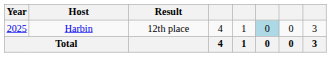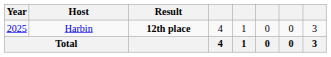(168, 28) normal -> (168, 28) bold
(267, 28) lightblue background -> (267, 28) no background
